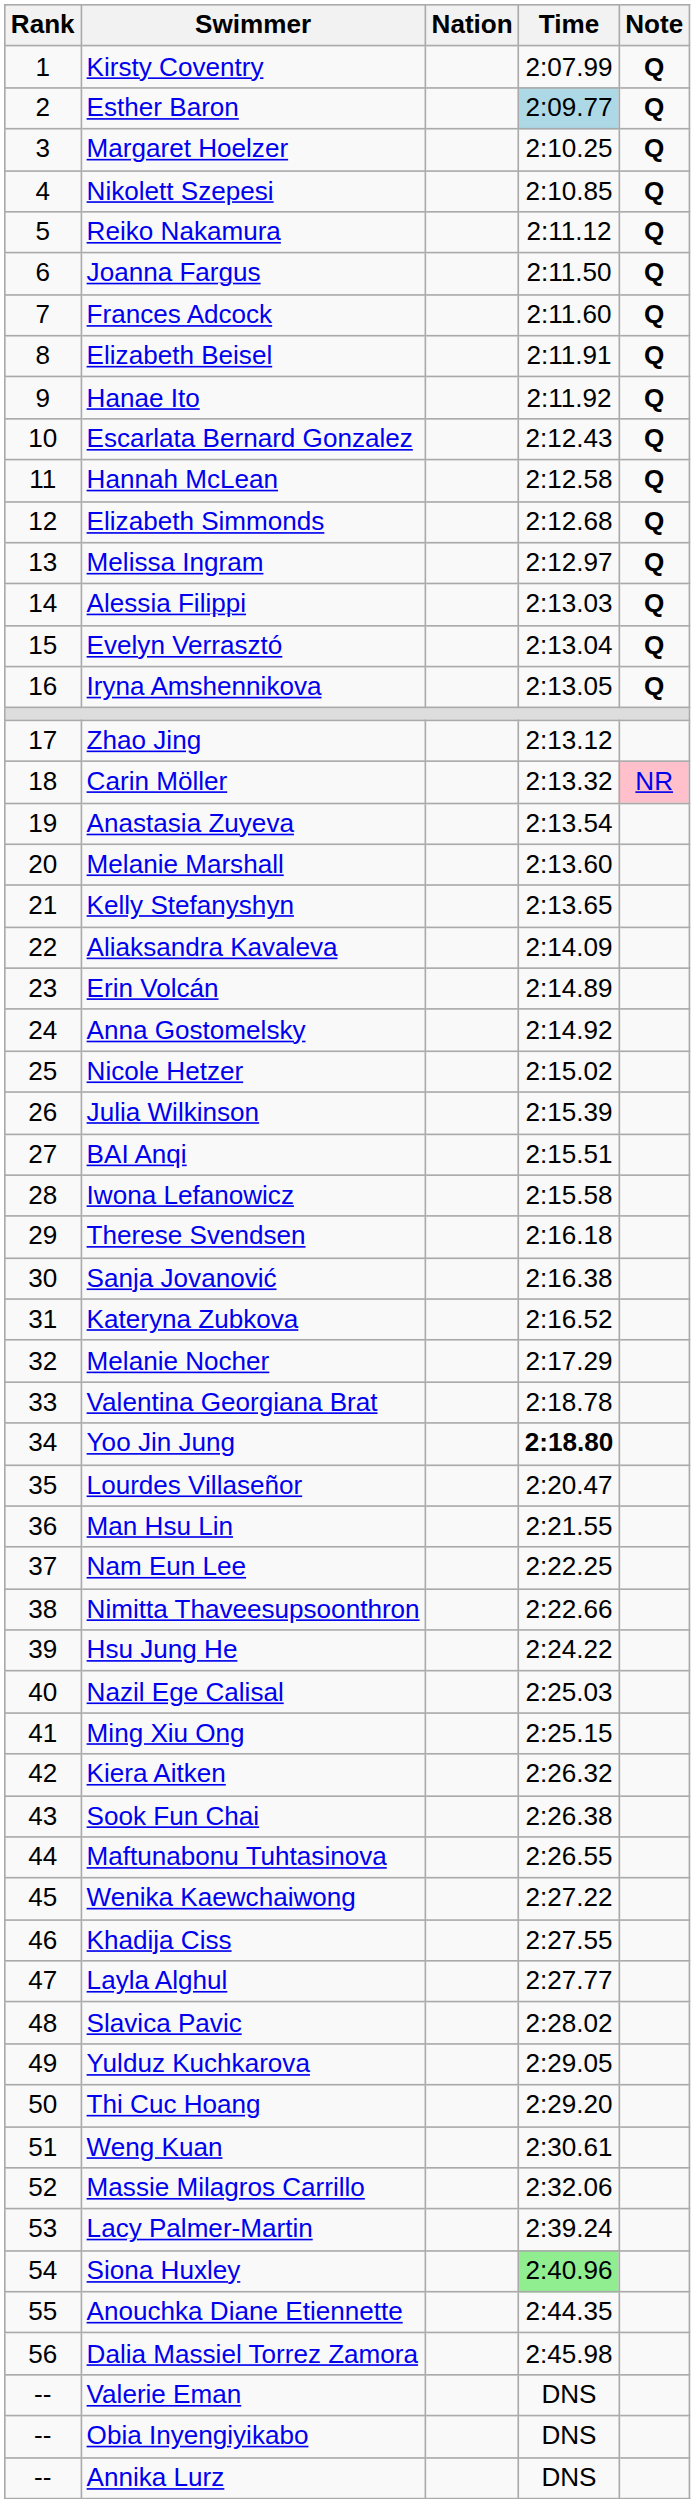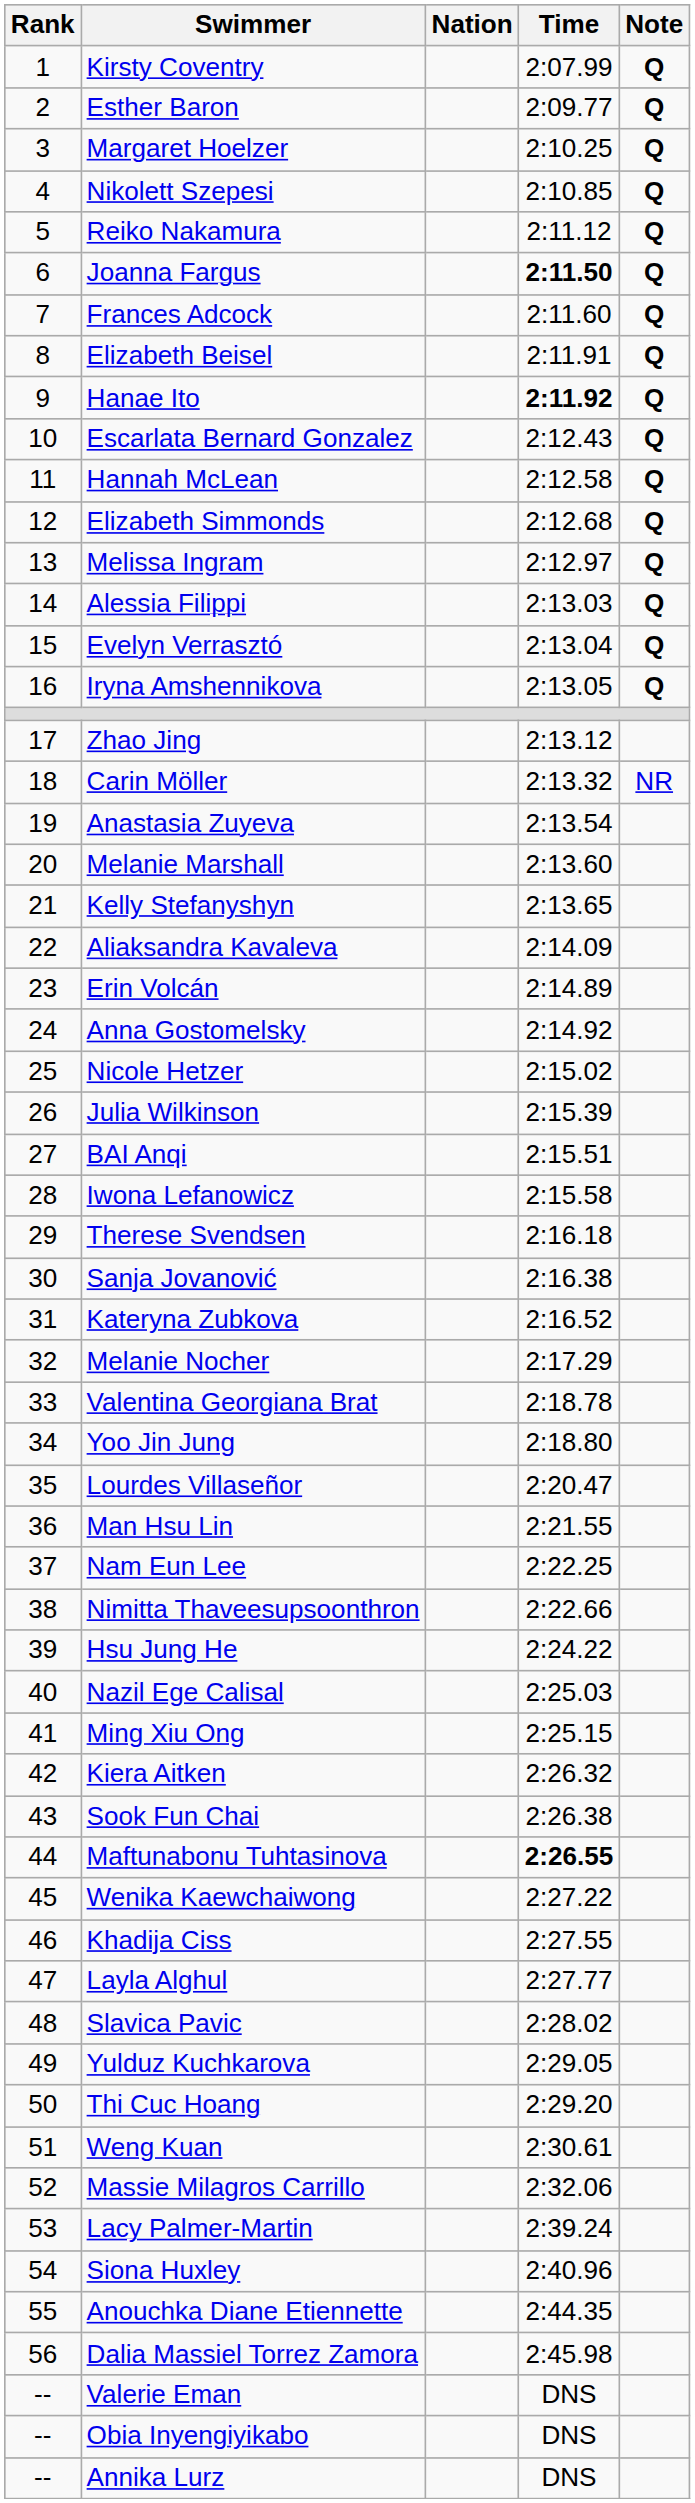(569, 107) lightblue background -> (569, 107) no background
(569, 273) normal -> (569, 273) bold
(569, 397) normal -> (569, 397) bold
(654, 781) pink background -> (654, 781) no background
(569, 1443) bold -> (569, 1443) normal
(569, 1857) normal -> (569, 1857) bold
(569, 2270) lightgreen background -> (569, 2270) no background
